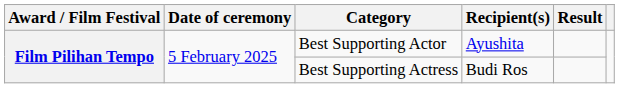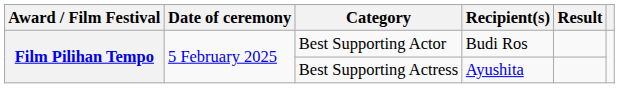(495, 43) Ayushita -> (497, 43) Budi Ros
(497, 69) Budi Ros -> (495, 69) Ayushita
